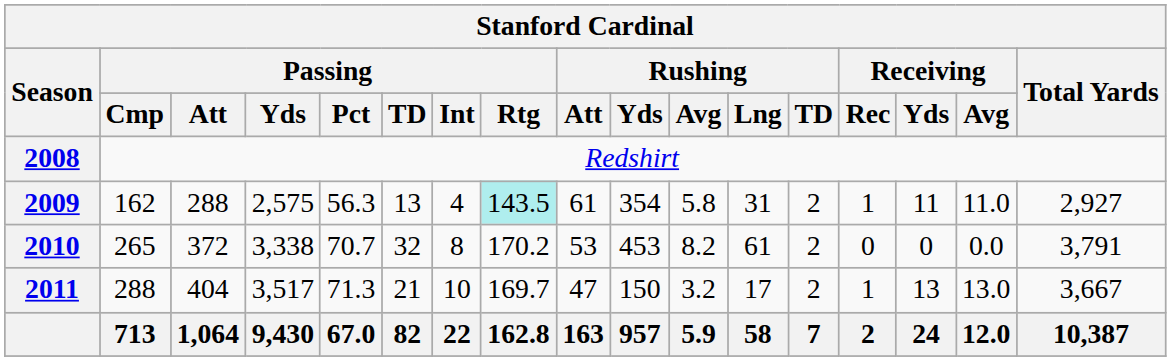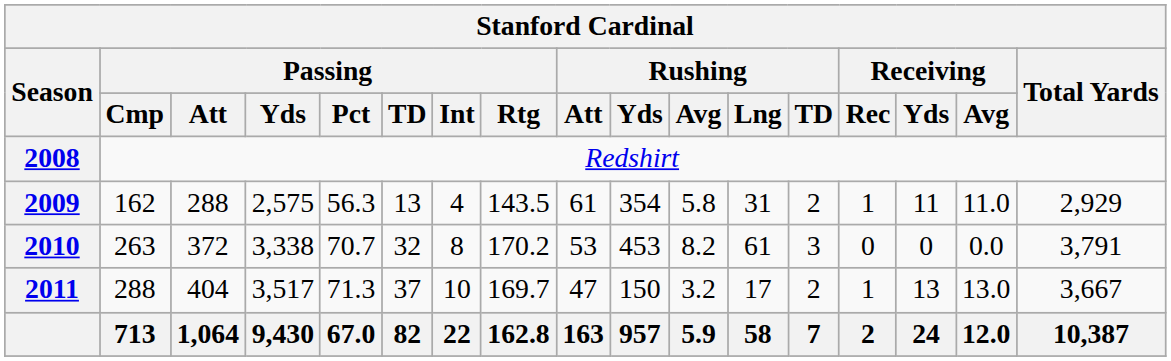(519, 202) paleturquoise background -> (519, 202) no background
(1091, 202) 2,927 -> (1091, 202) 2,929
(135, 245) 265 -> (135, 245) 263
(814, 245) 2 -> (814, 245) 3
(407, 289) 21 -> (407, 289) 37
